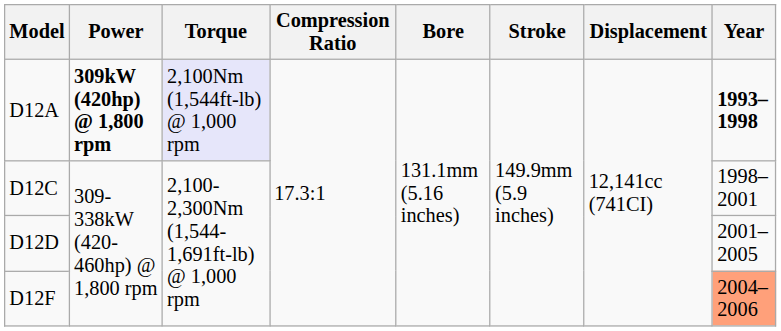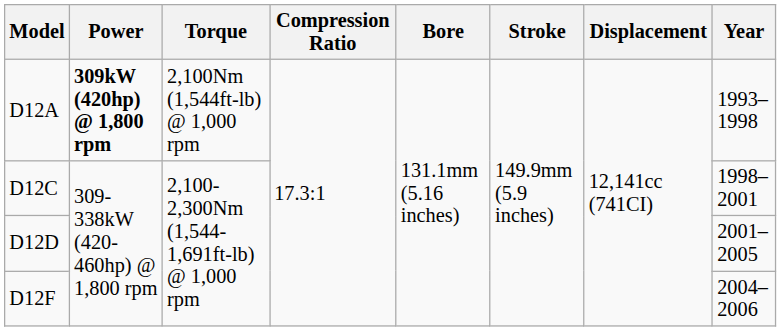(214, 109) lavender background -> (214, 109) no background
(743, 109) bold -> (743, 109) normal
(743, 298) lightsalmon background -> (743, 298) no background
